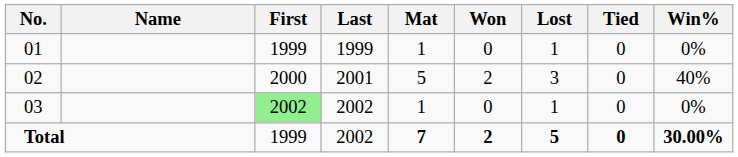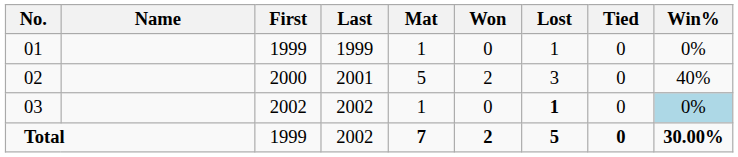(288, 107) lightgreen background -> (288, 107) no background
(554, 107) normal -> (554, 107) bold
(693, 107) no background -> (693, 107) lightblue background
